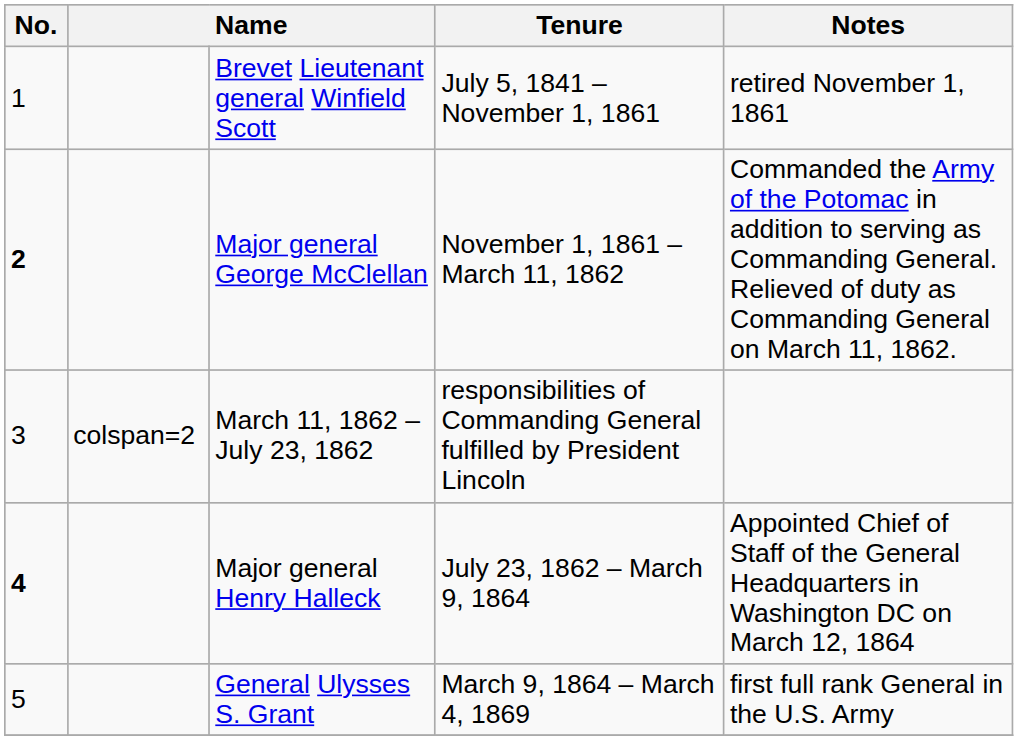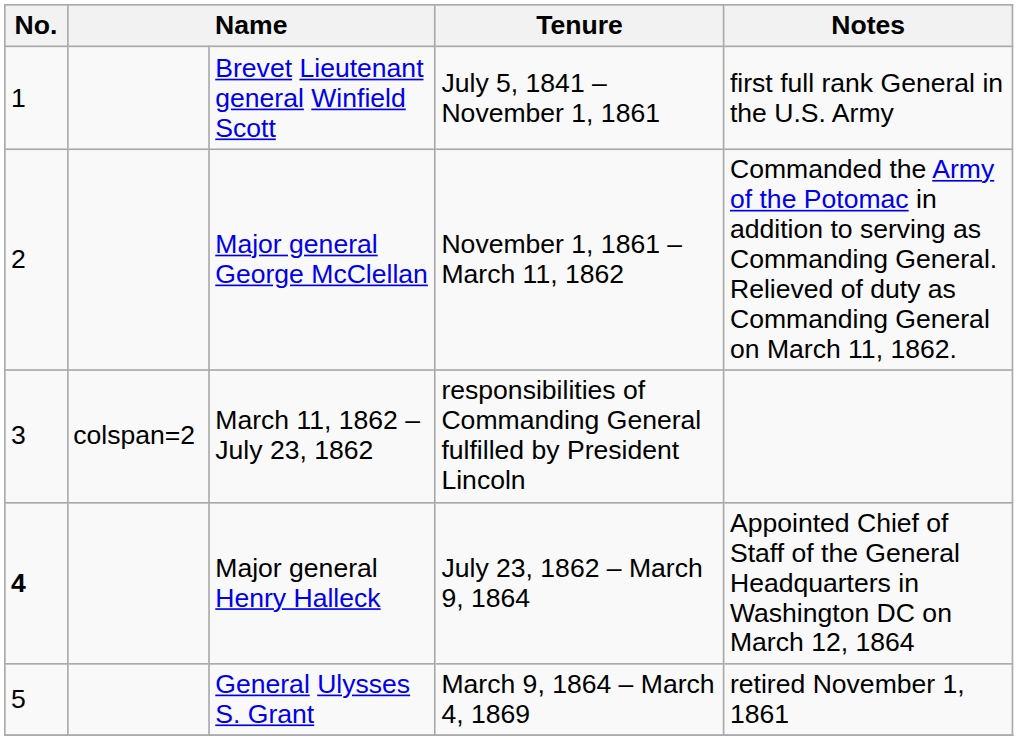(847, 97) retired November 1, 1861 -> (867, 97) first full rank General in the U.S. Army
(18, 259) bold -> (18, 259) normal
(867, 699) first full rank General in the U.S. Army -> (847, 699) retired November 1, 1861
